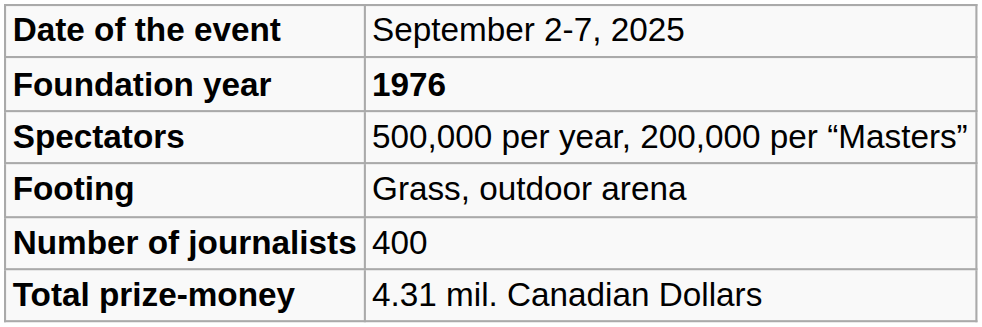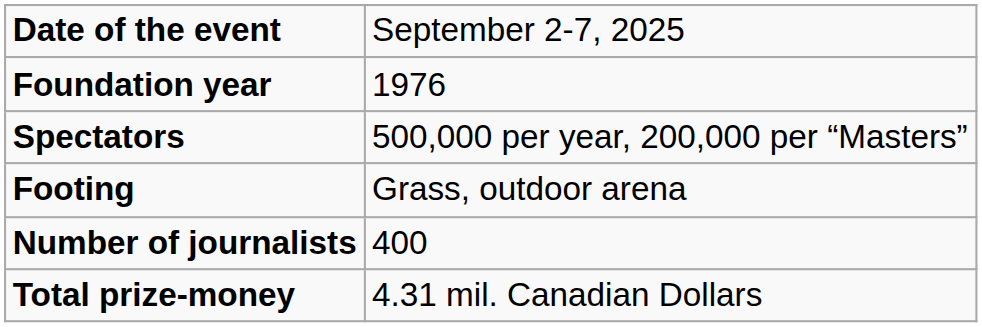(409, 83) bold -> (409, 83) normal
